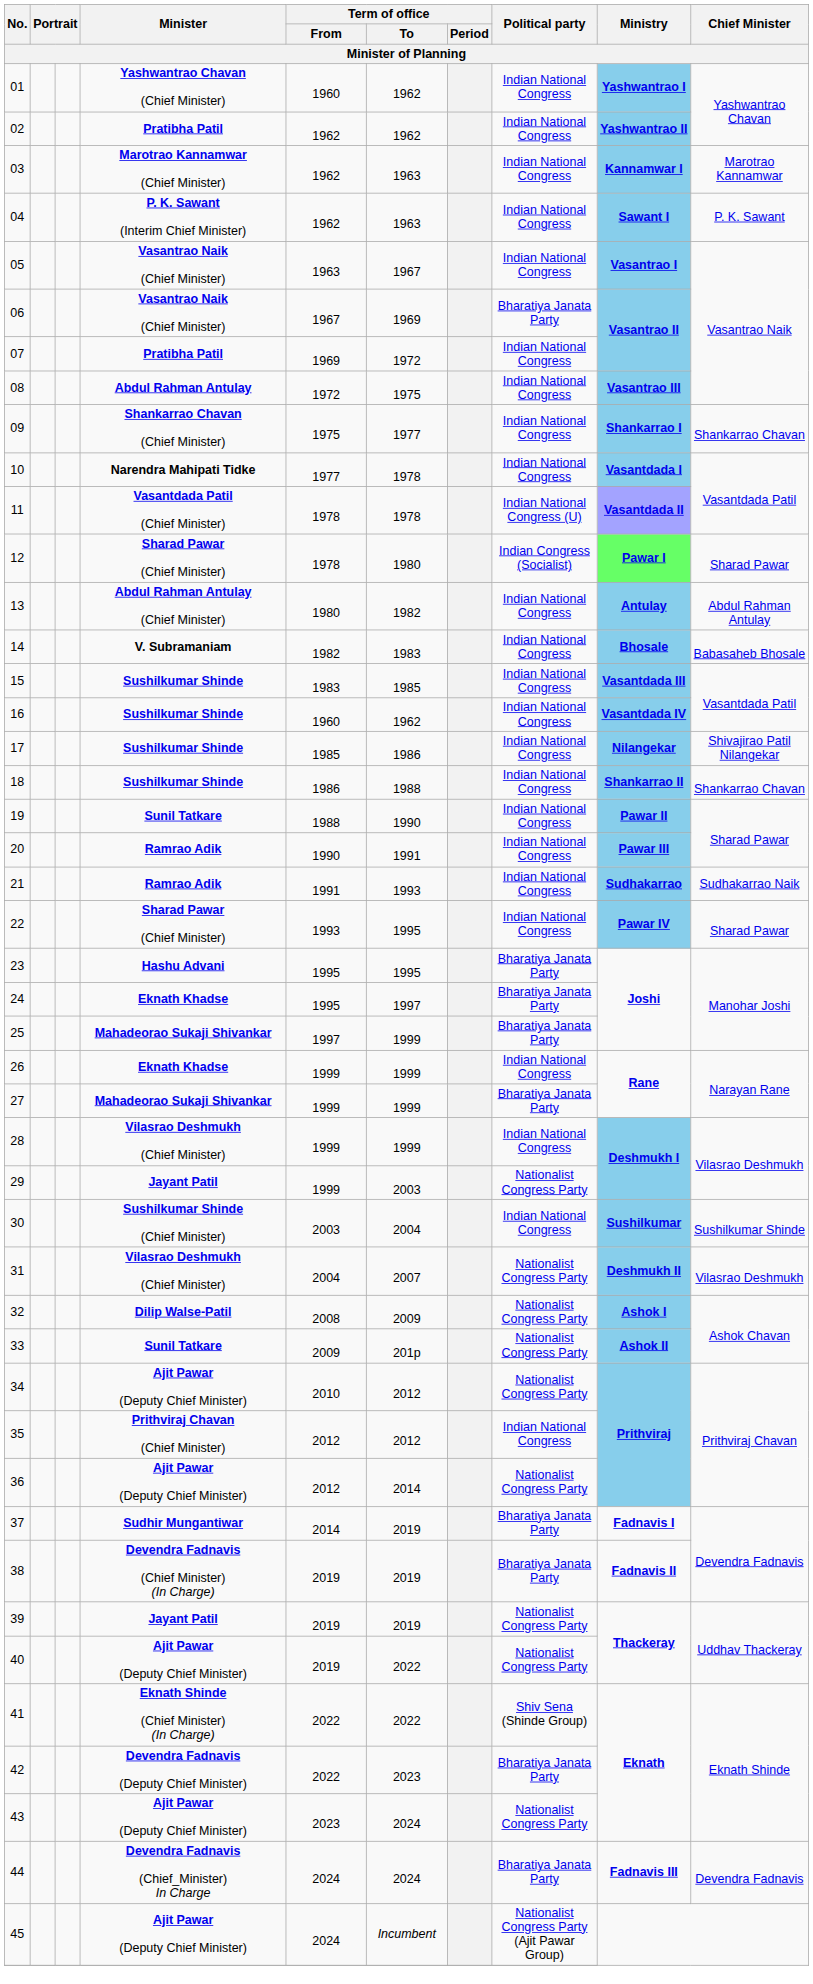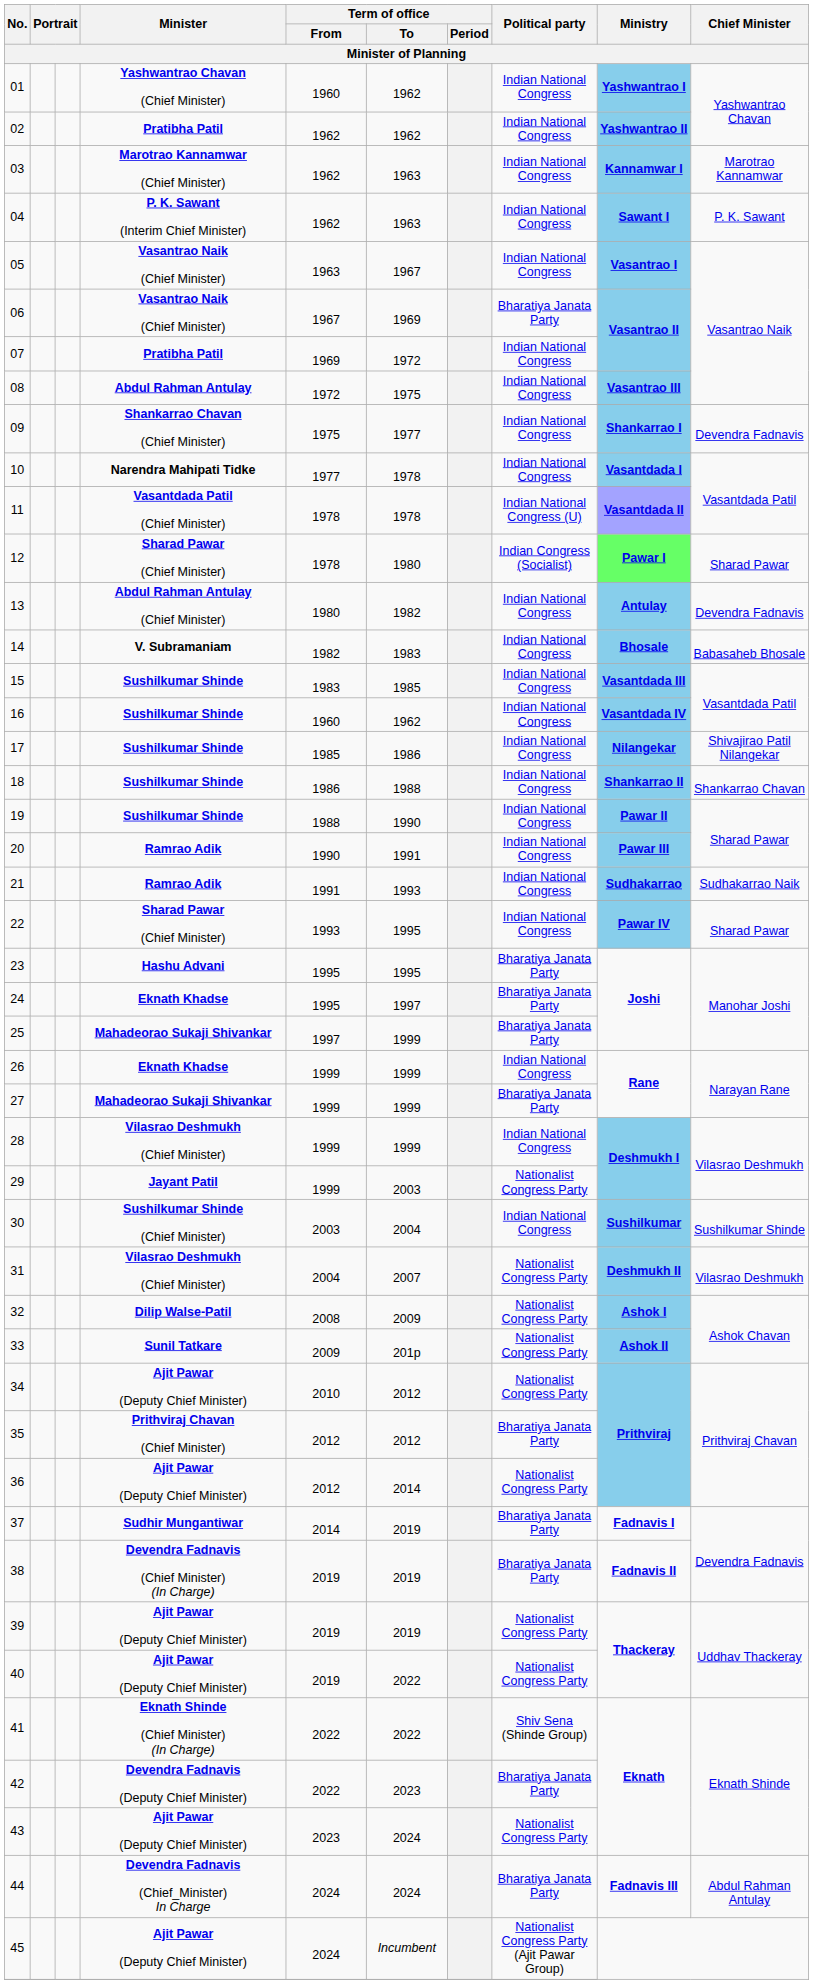(749, 435) Shankarrao Chavan -> (749, 435) Devendra Fadnavis
(749, 613) Abdul Rahman Antulay -> (749, 613) Devendra Fadnavis
(183, 816) Sunil Tatkare -> (183, 816) Sushilkumar Shinde
(544, 1434) Indian National Congress -> (544, 1434) Bharatiya Janata Party
(183, 1619) Jayant Patil -> (183, 1626) Ajit Pawar (Deputy Chief Minister)
(749, 1879) Devendra Fadnavis -> (749, 1893) Abdul Rahman Antulay
